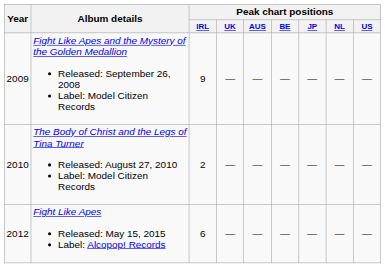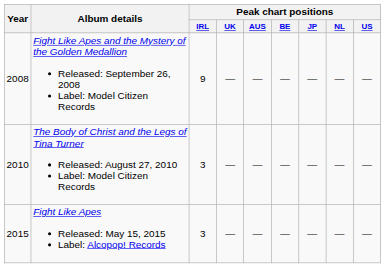(18, 78) 2009 -> (18, 78) 2008
(203, 164) 2 -> (203, 164) 3
(18, 233) 2012 -> (18, 233) 2015
(203, 233) 6 -> (203, 233) 3
